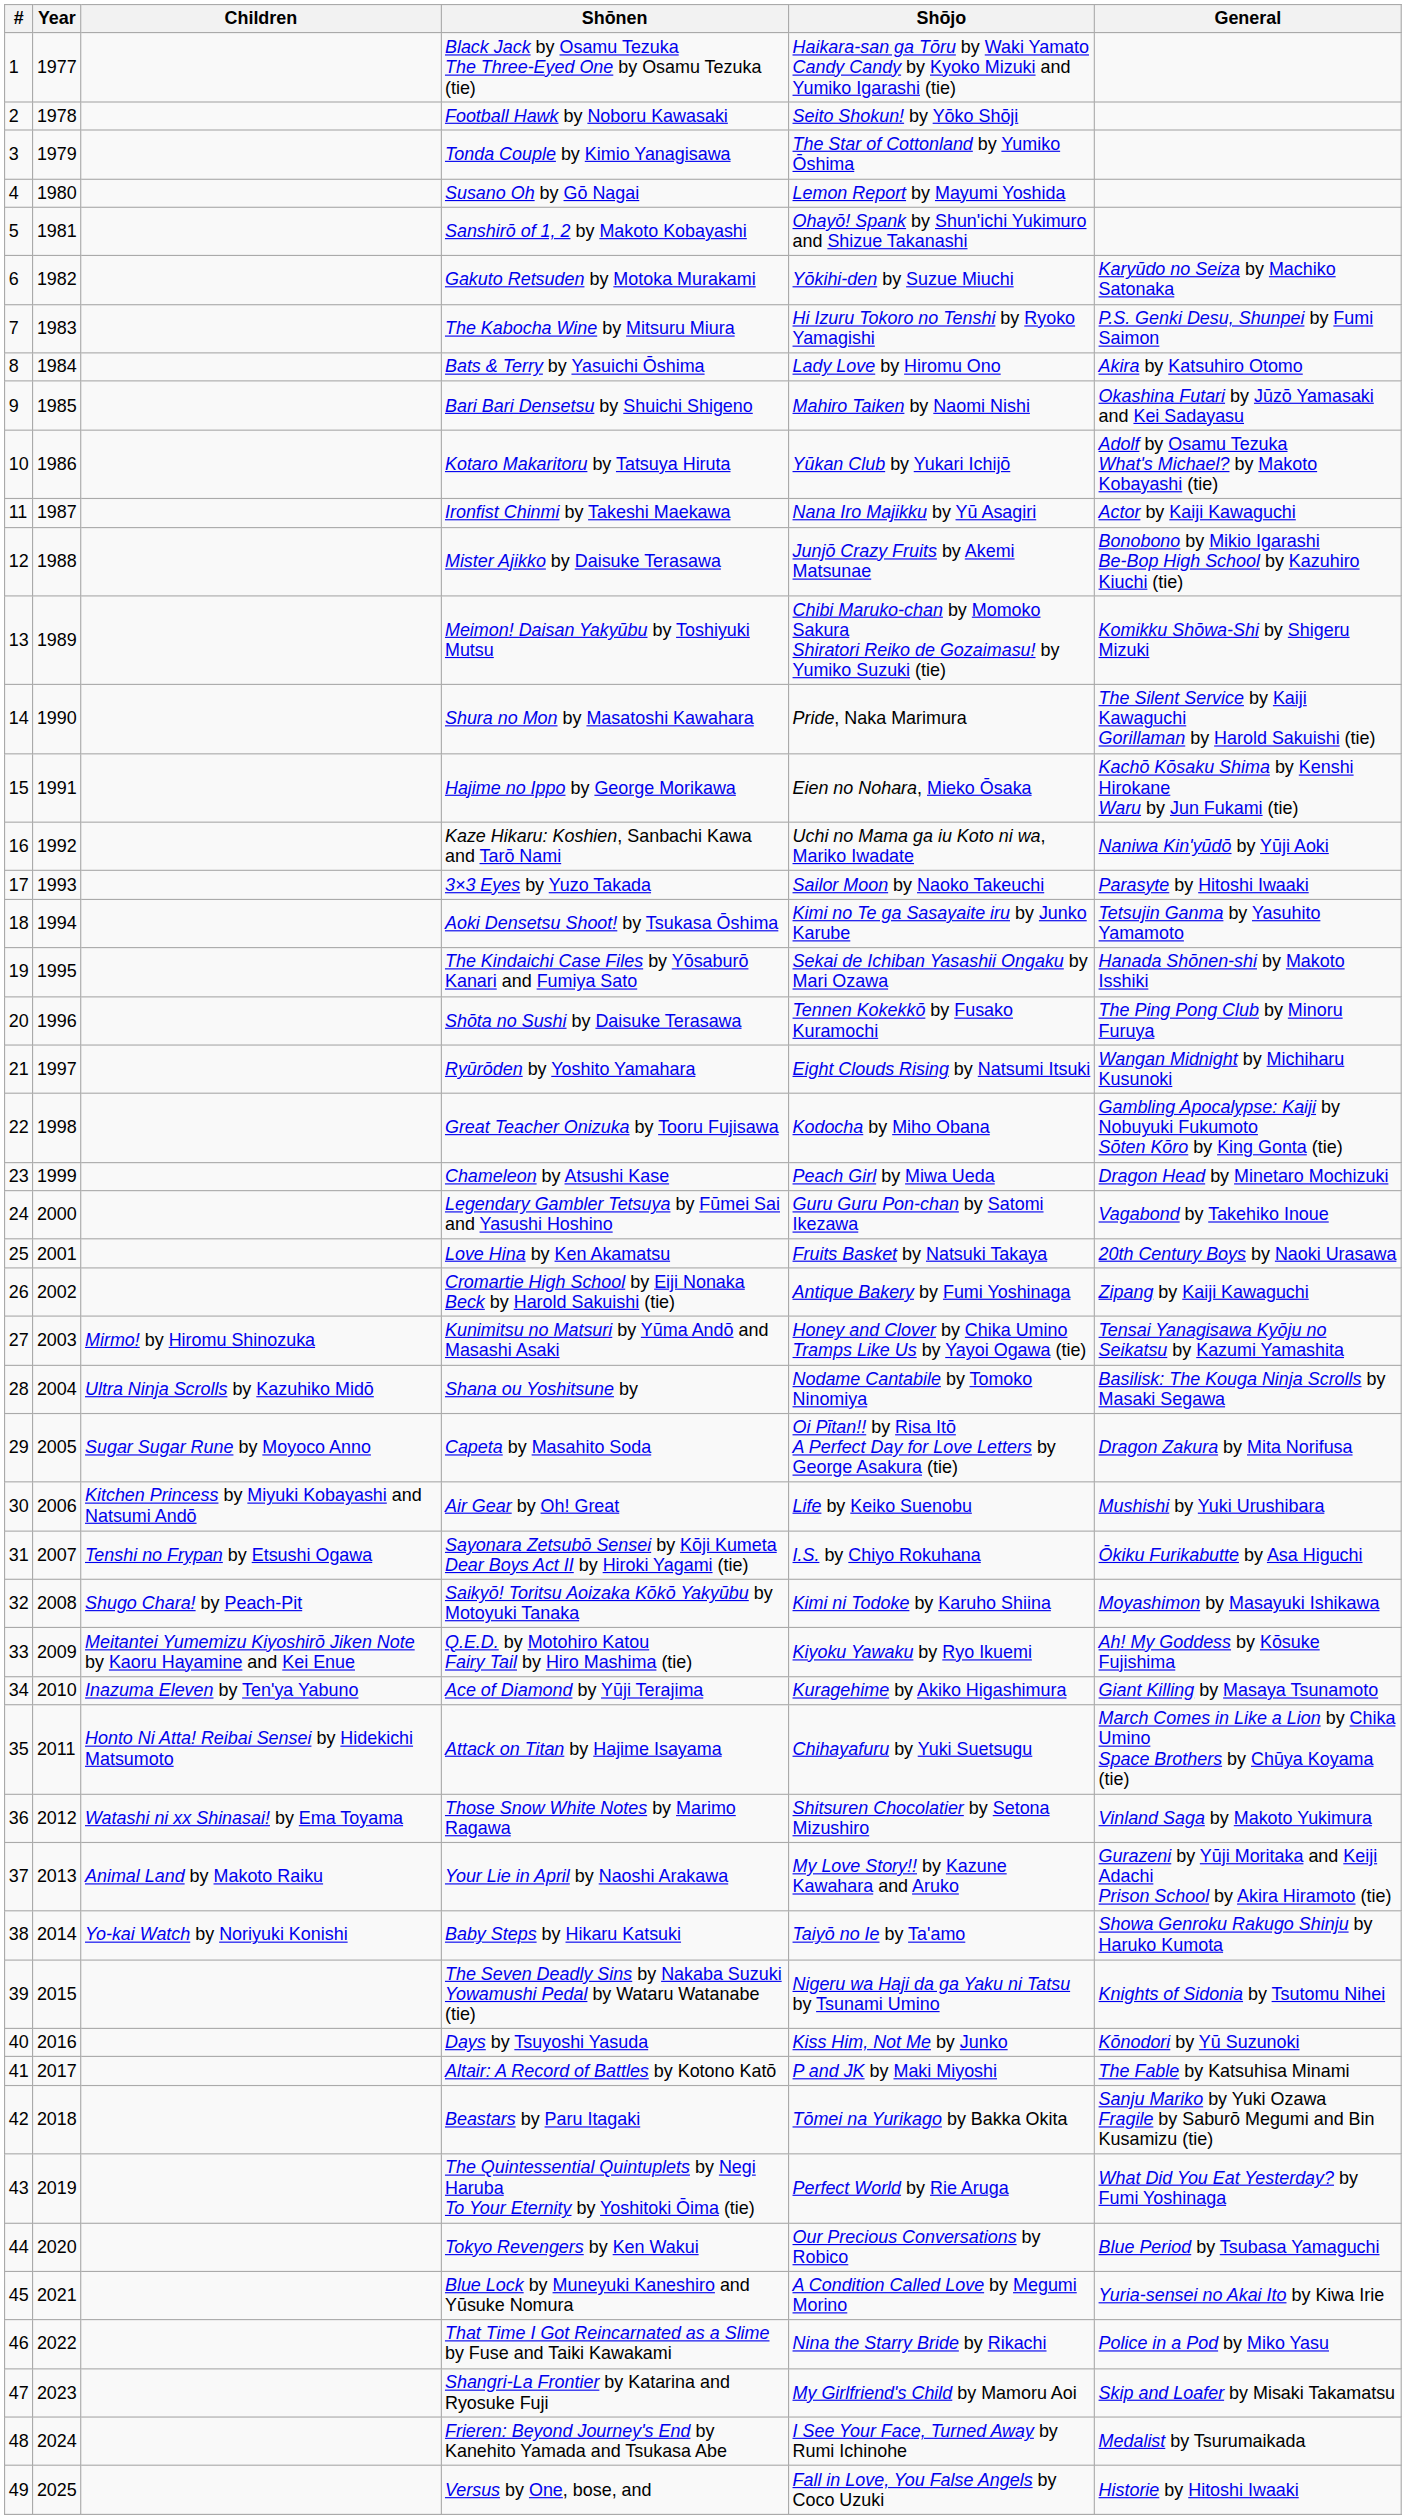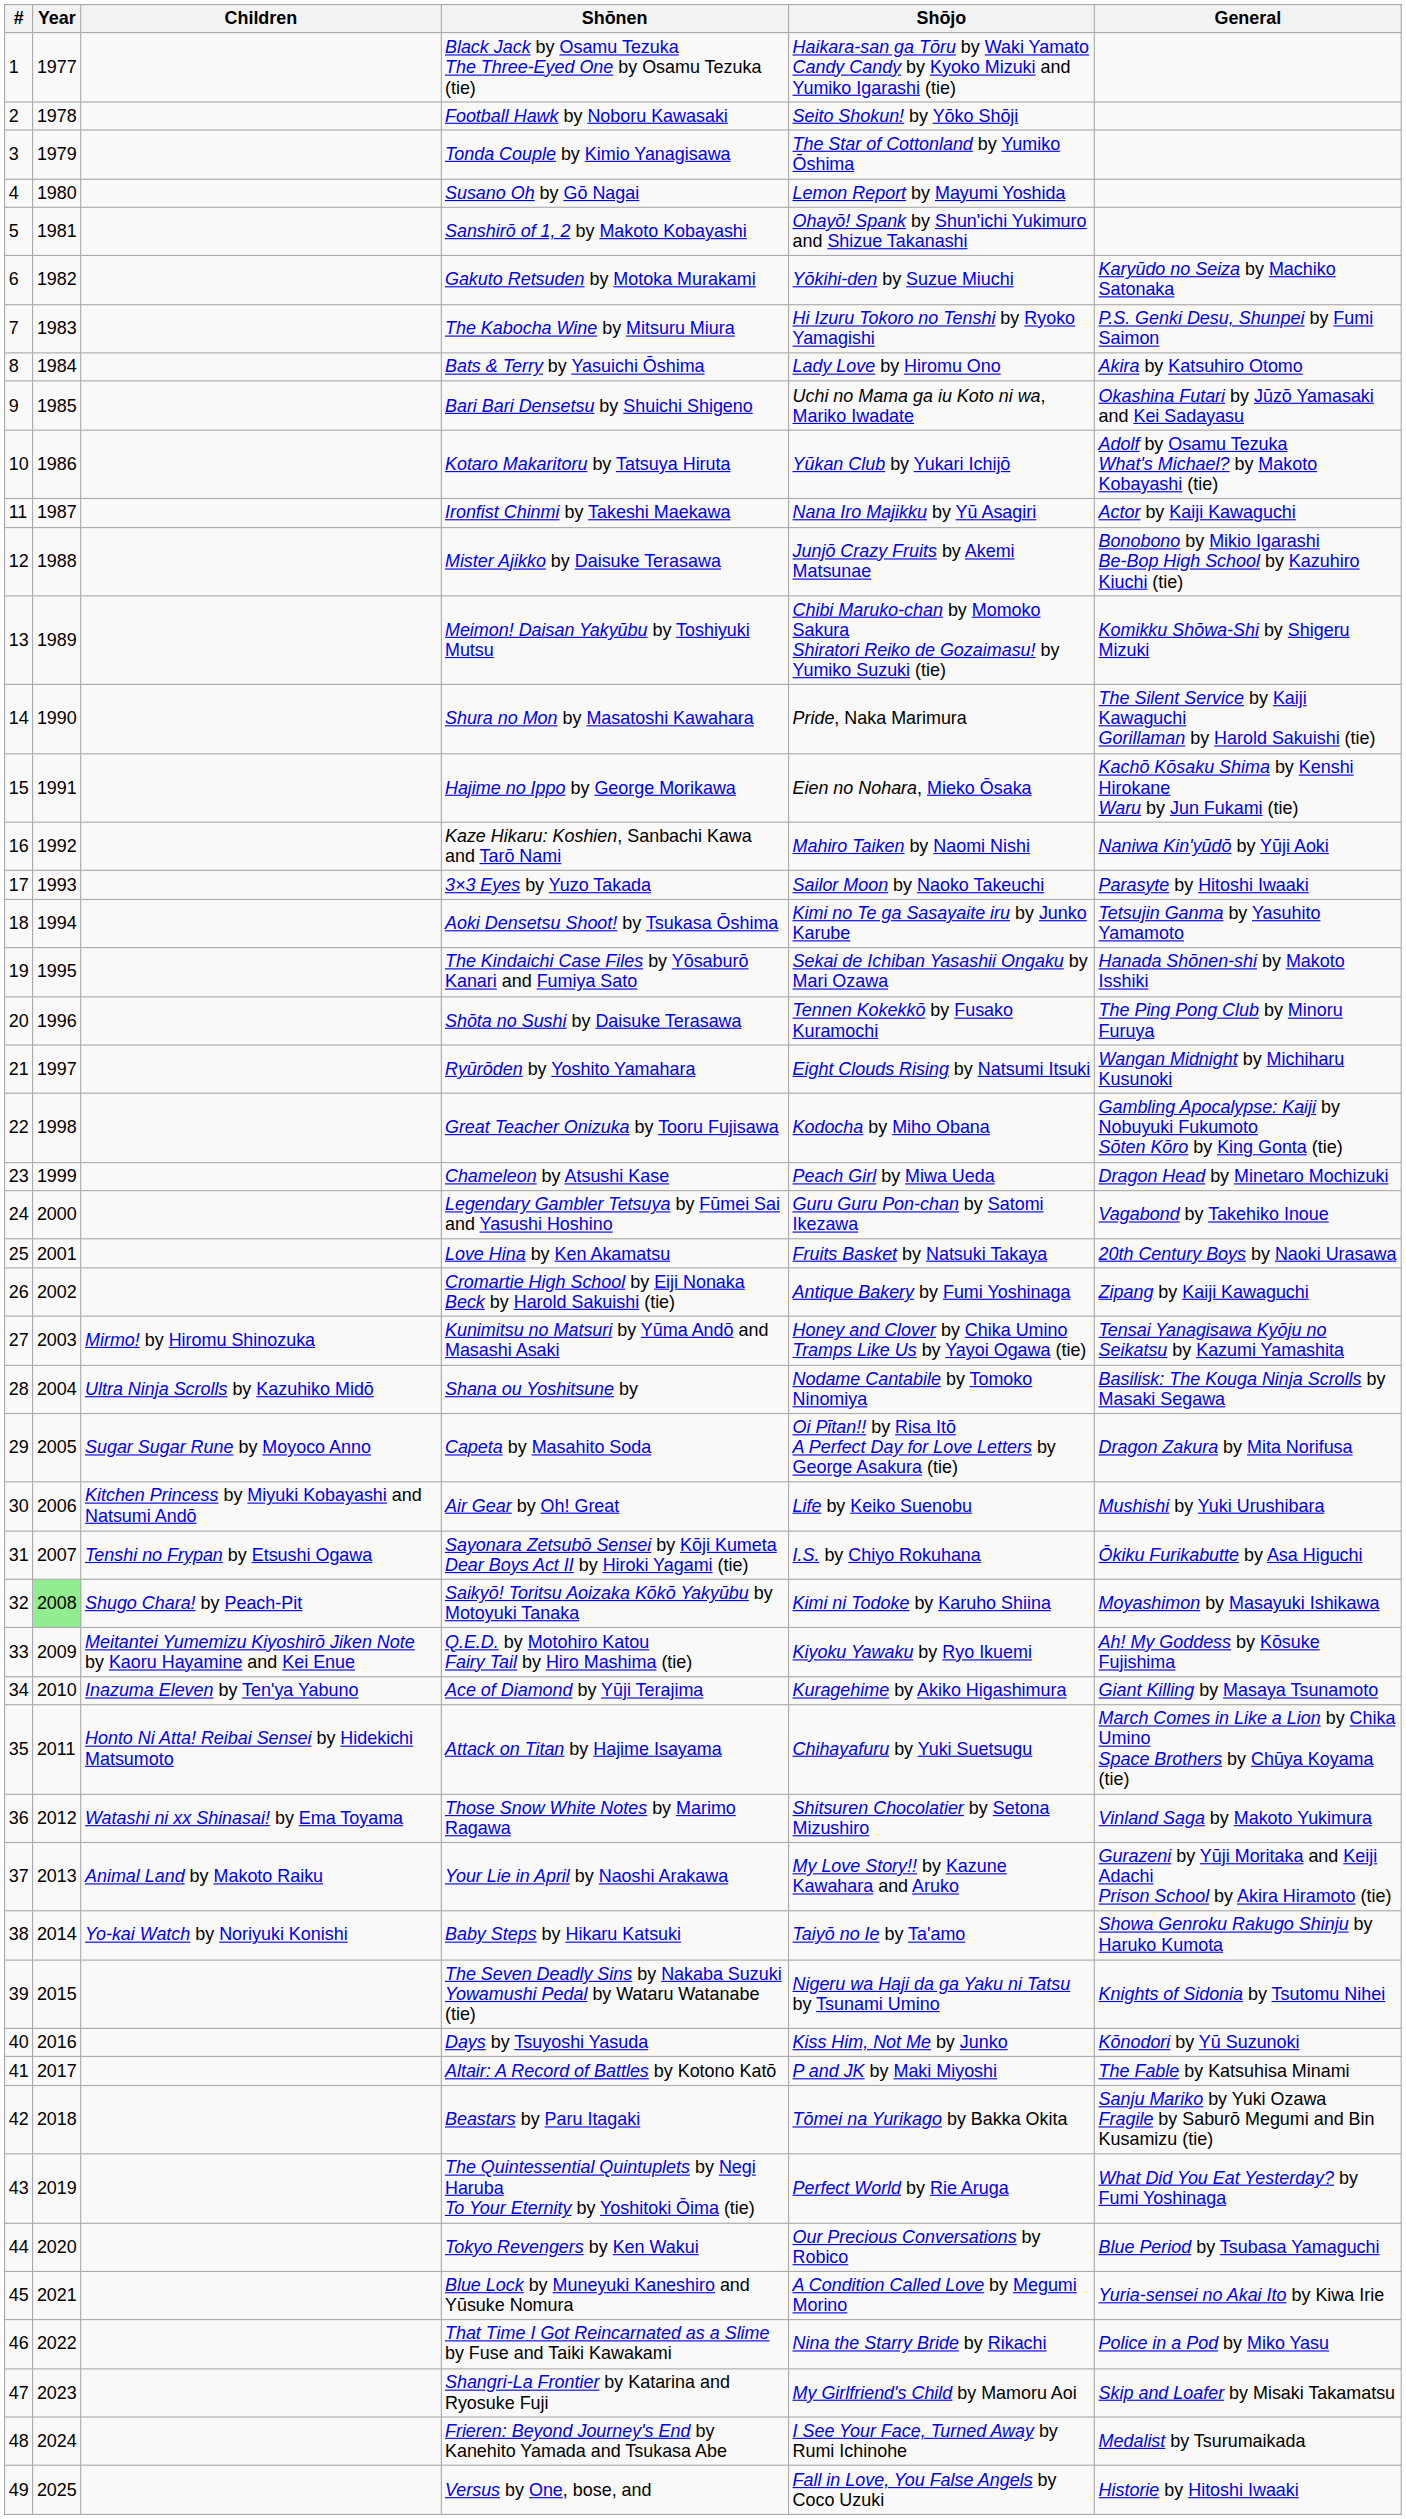(911, 405) Mahiro Taiken by Naomi Nishi -> (919, 405) Uchi no Mama ga iu Koto ni wa, Mariko Iwadate
(919, 846) Uchi no Mama ga iu Koto ni wa, Mariko Iwadate -> (911, 846) Mahiro Taiken by Naomi Nishi
(57, 1603) no background -> (57, 1603) lightgreen background
